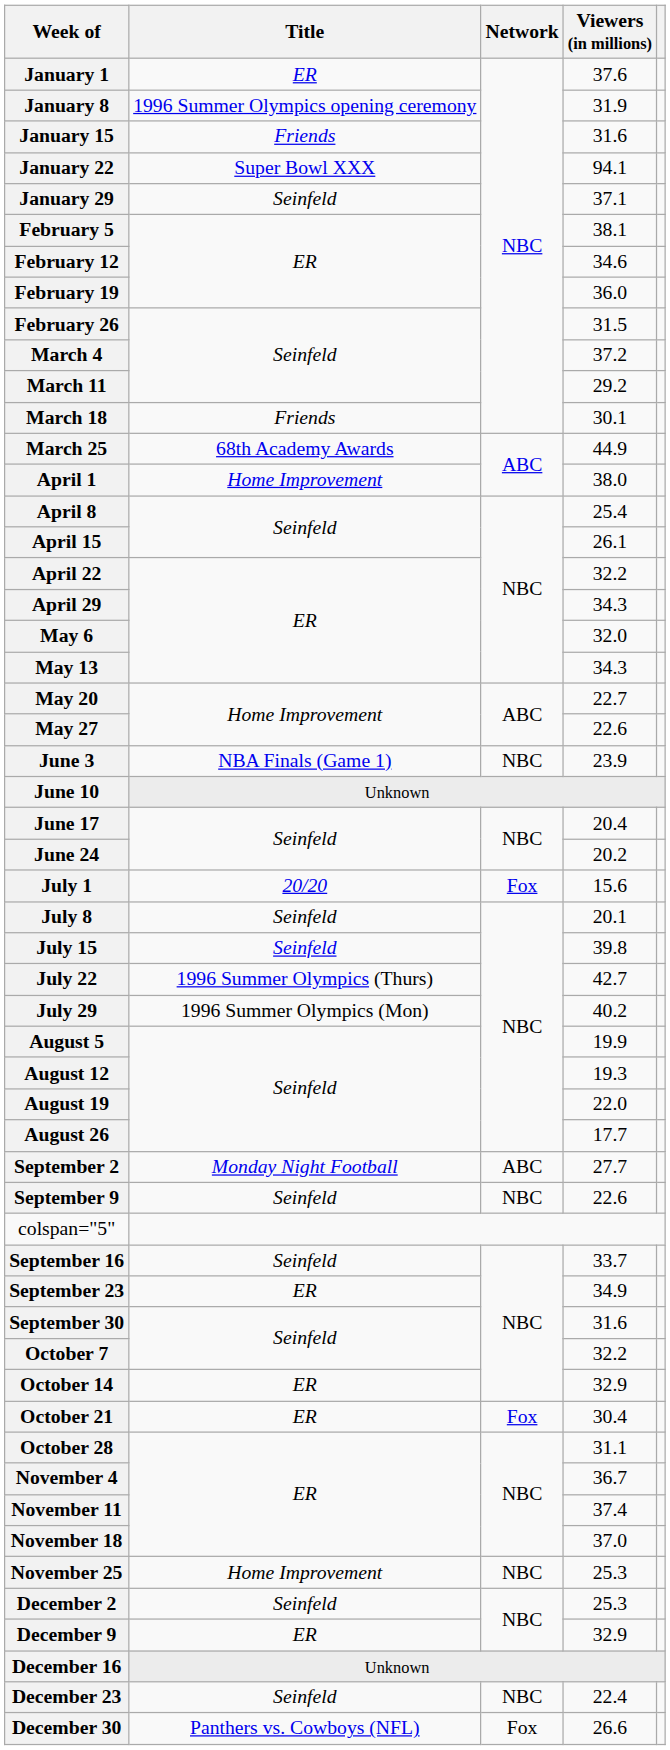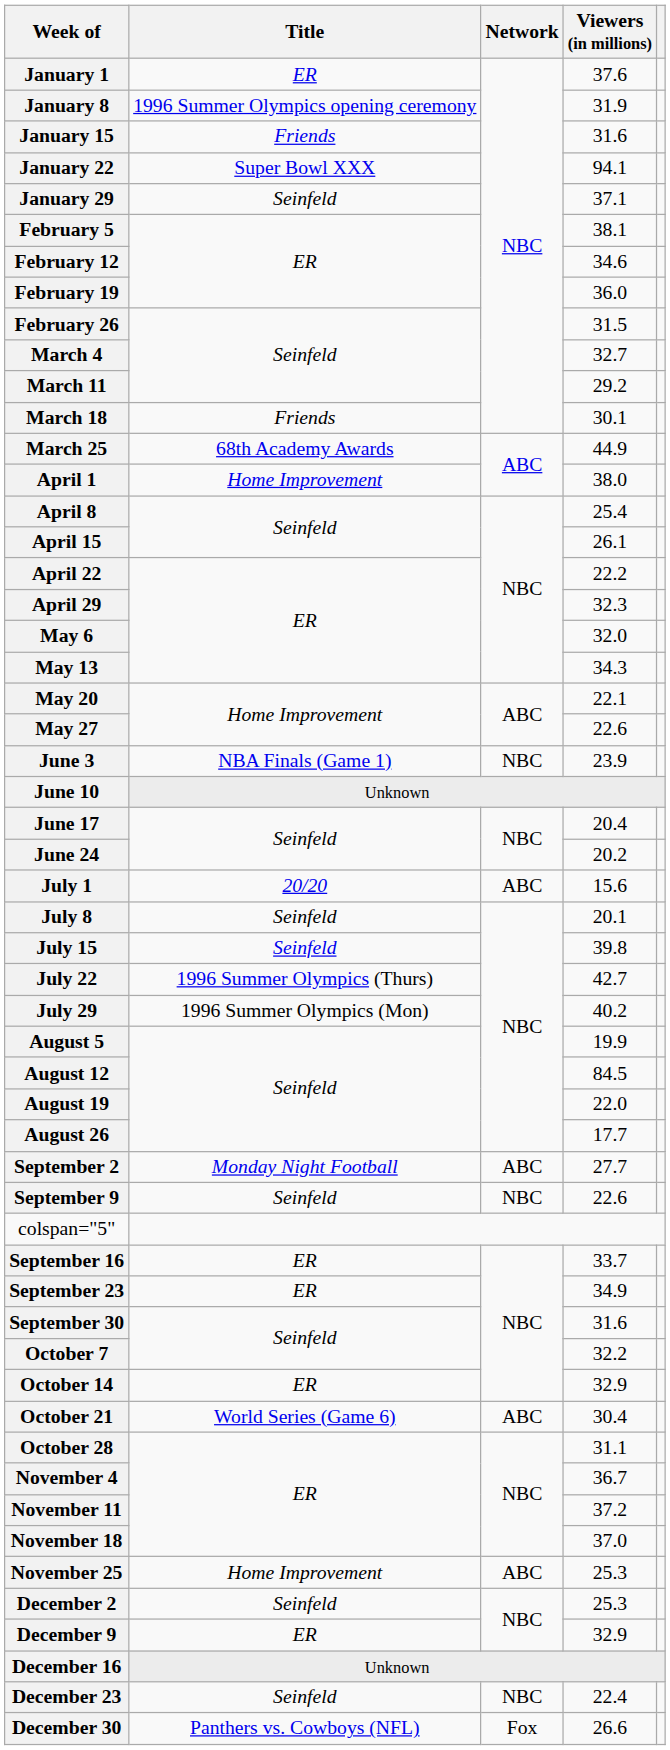(610, 355) 37.2 -> (610, 355) 32.7
(610, 573) 32.2 -> (610, 573) 22.2
(610, 604) 34.3 -> (610, 604) 32.3
(610, 698) 22.7 -> (610, 698) 22.1
(522, 885) Fox -> (522, 885) ABC
(610, 1072) 19.3 -> (610, 1072) 84.5
(305, 1260) Seinfeld -> (305, 1260) ER
(305, 1416) ER -> (305, 1416) World Series (Game 6)
(522, 1416) Fox -> (522, 1416) ABC
(610, 1509) 37.4 -> (610, 1509) 37.2
(522, 1572) NBC -> (522, 1572) ABC
